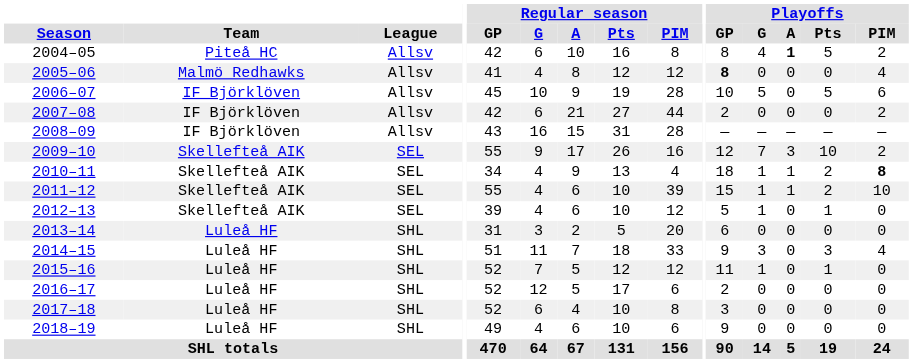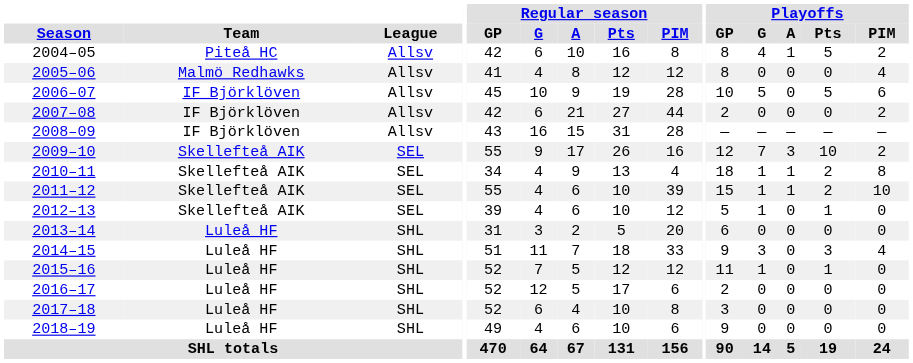(791, 53) bold -> (791, 53) normal
(725, 73) bold -> (725, 73) normal
(882, 172) bold -> (882, 172) normal
